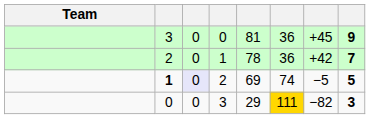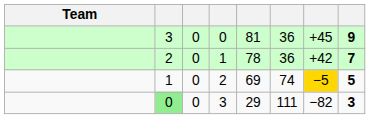(169, 80) bold -> (169, 80) normal
(196, 80) lavender background -> (196, 80) no background
(321, 80) no background -> (321, 80) gold background
(169, 102) no background -> (169, 102) lightgreen background
(287, 102) gold background -> (287, 102) no background
